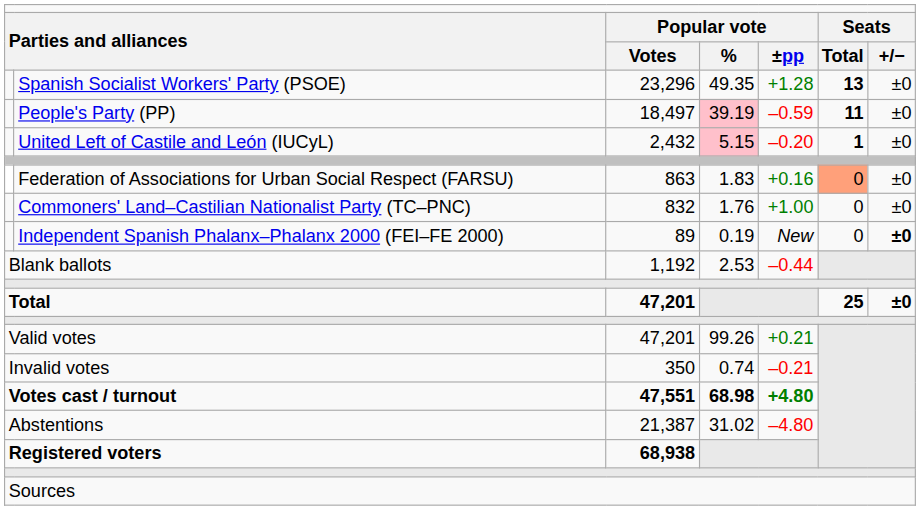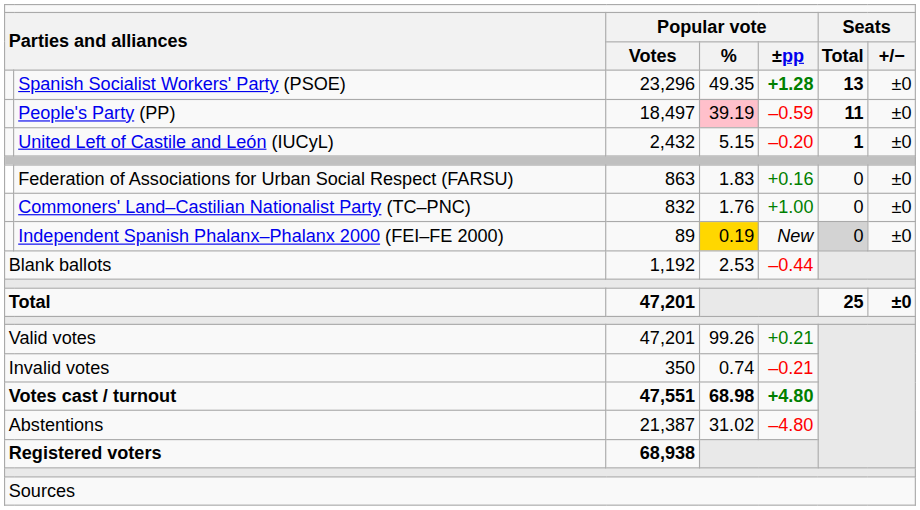(791, 84) normal -> (791, 84) bold
(737, 141) pink background -> (737, 141) no background
(859, 178) lightsalmon background -> (859, 178) no background
(737, 236) no background -> (737, 236) gold background
(859, 236) no background -> (859, 236) lightgrey background
(902, 236) bold -> (902, 236) normal
